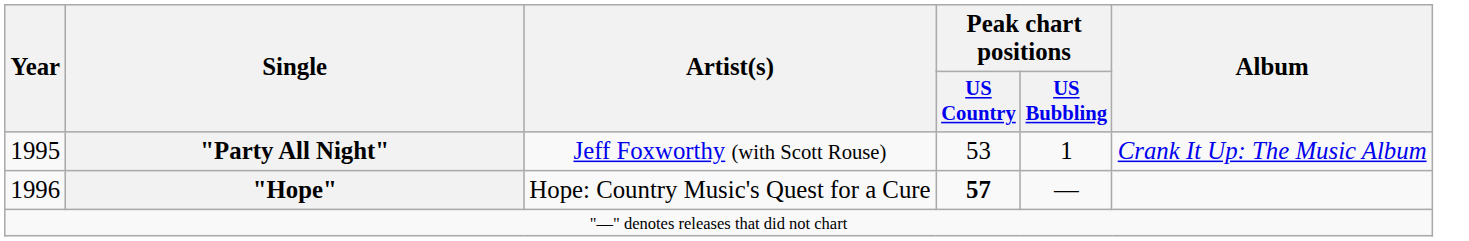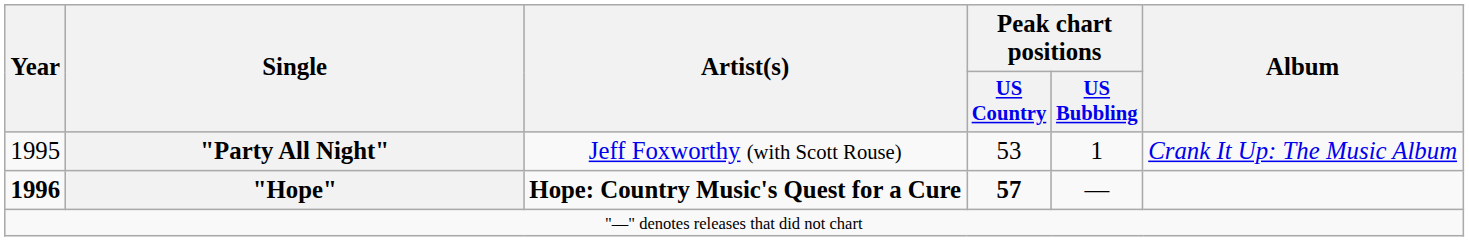(35, 190) normal -> (35, 190) bold
(730, 190) normal -> (745, 190) bold
